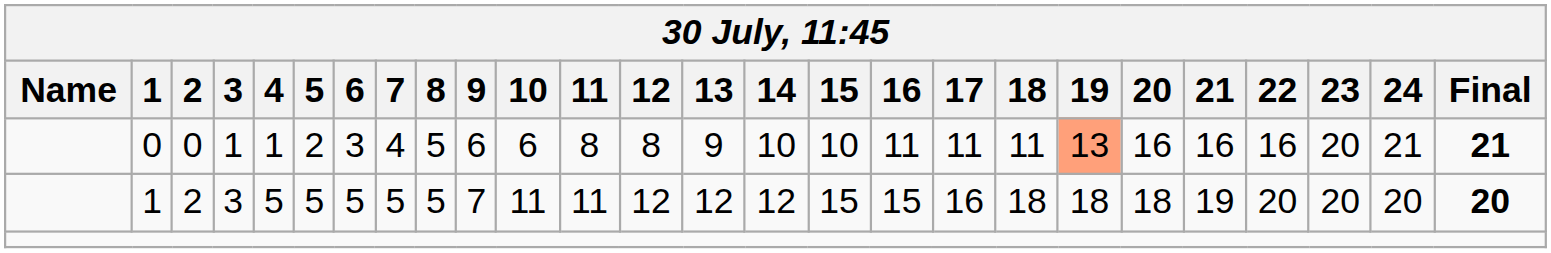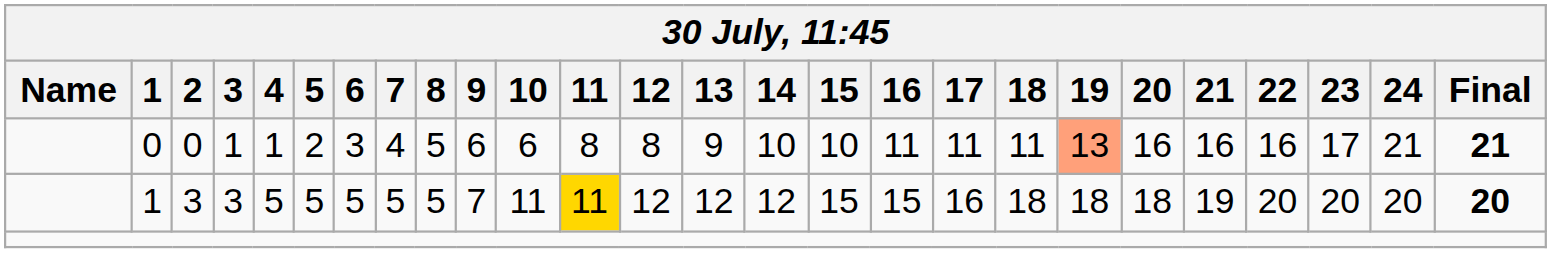(1340, 145) 20 -> (1340, 145) 17
(193, 201) 2 -> (193, 201) 3
(589, 201) no background -> (589, 201) gold background
